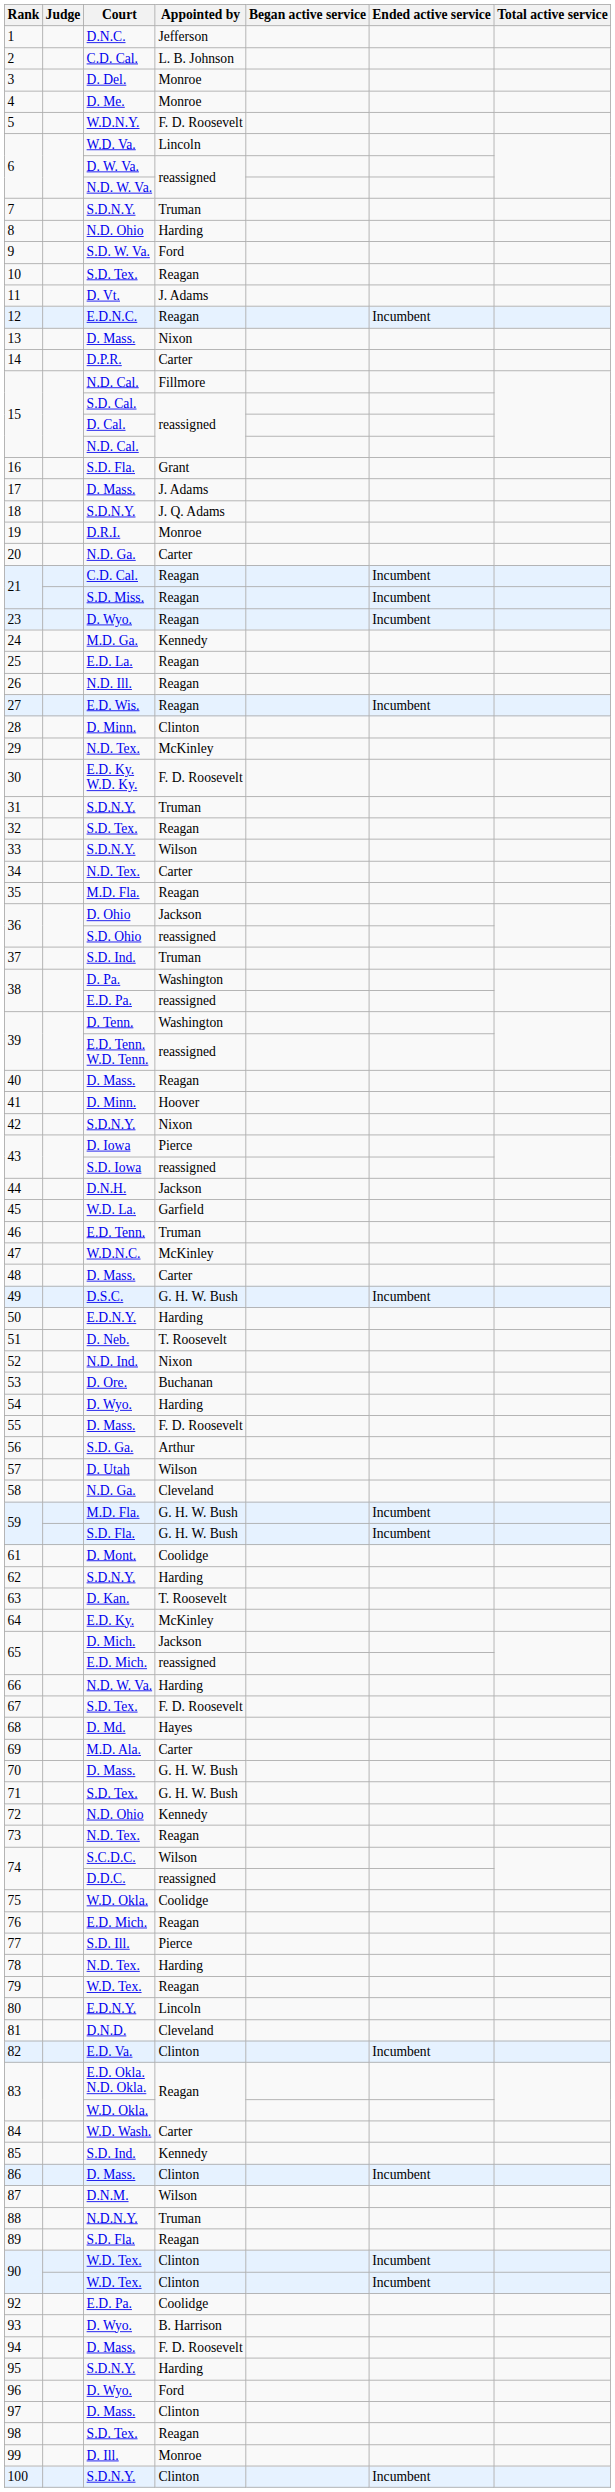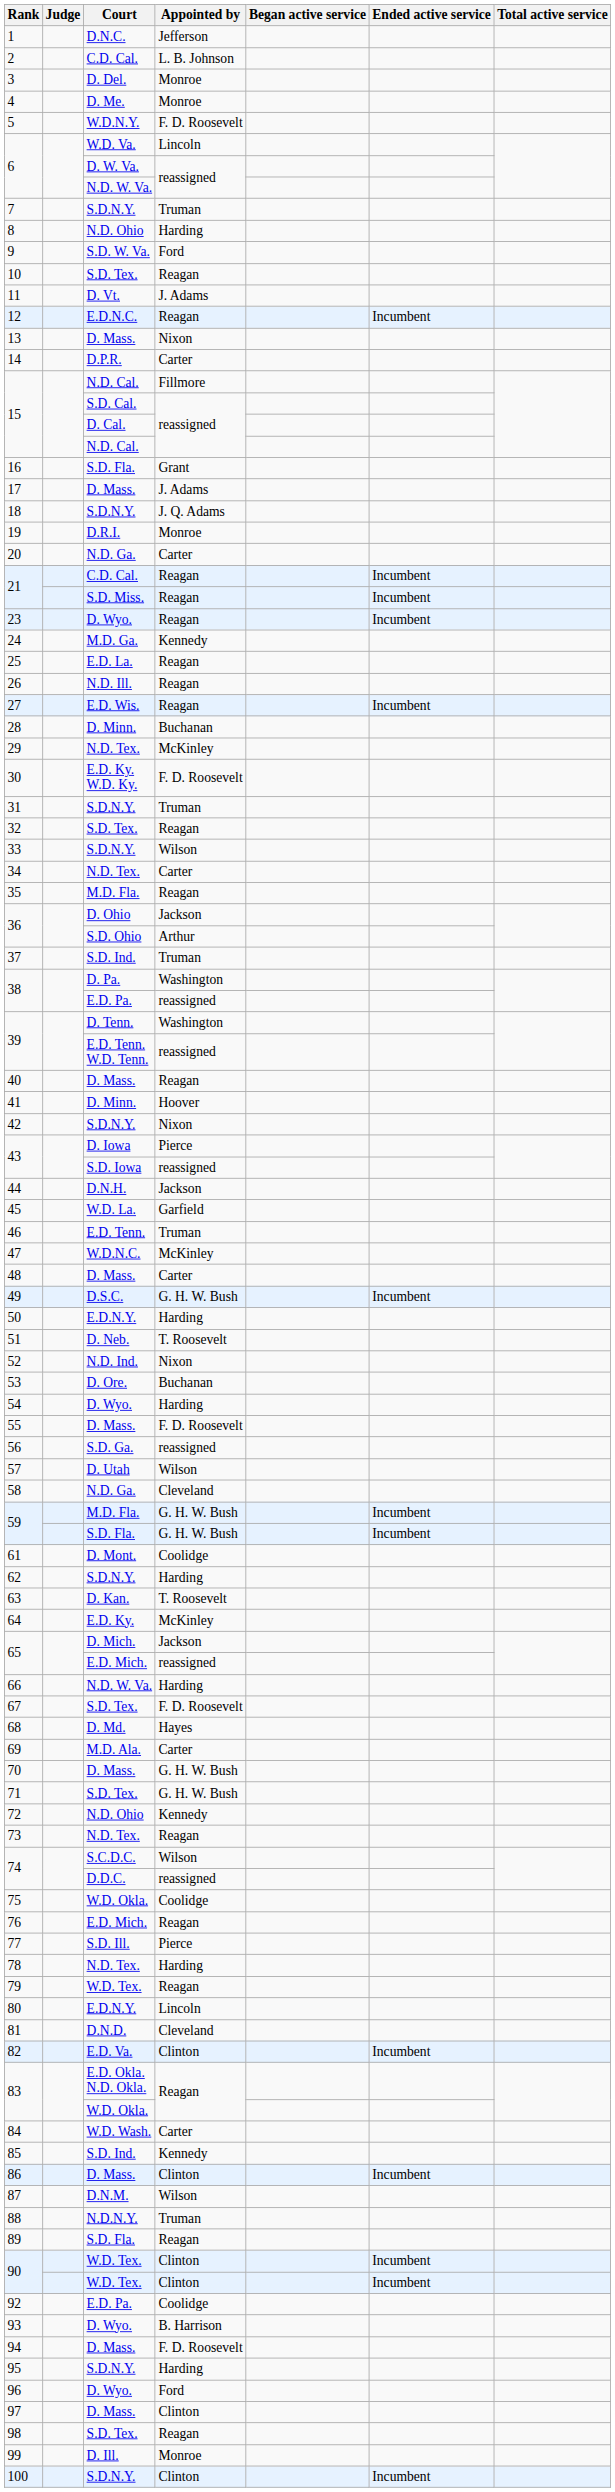(179, 727) Clinton -> (186, 727) Buchanan
(187, 936) reassigned -> (177, 936) Arthur
(177, 1447) Arthur -> (187, 1447) reassigned
